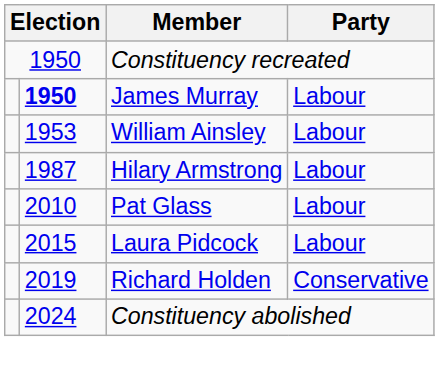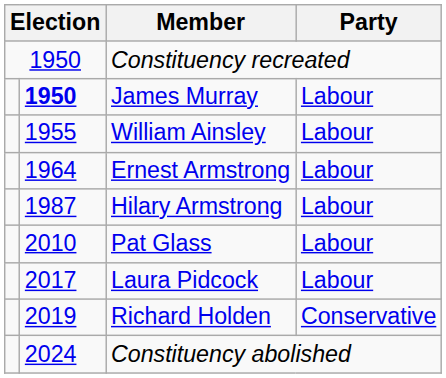(51, 133) 1953 -> (51, 133) 1955
+ row: (201, 170)
(51, 243) 2015 -> (51, 280) 2017
